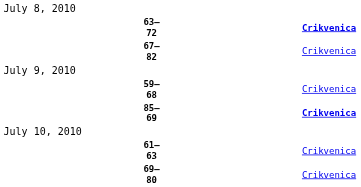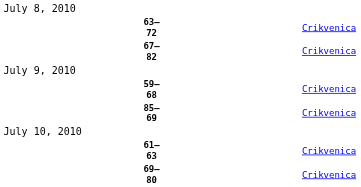(329, 27) bold -> (329, 27) normal
(329, 113) bold -> (329, 113) normal
